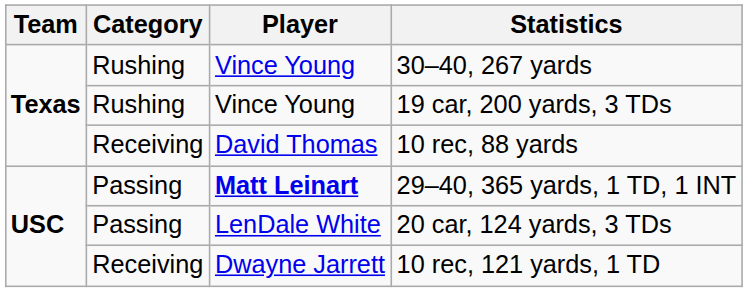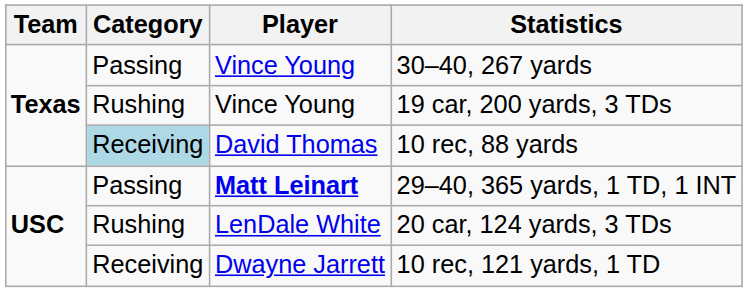(139, 64) Rushing -> (137, 64) Passing
(148, 145) no background -> (148, 145) lightblue background
(137, 225) Passing -> (139, 225) Rushing
